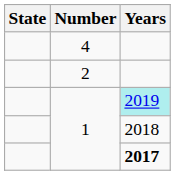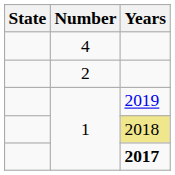(142, 101) paleturquoise background -> (142, 101) no background
(142, 128) no background -> (142, 128) khaki background
